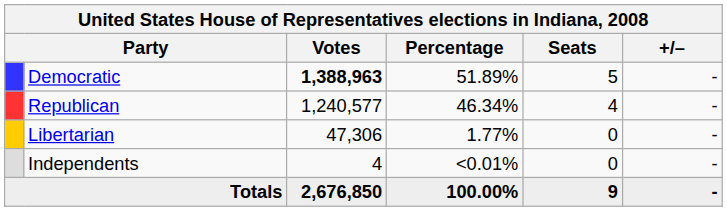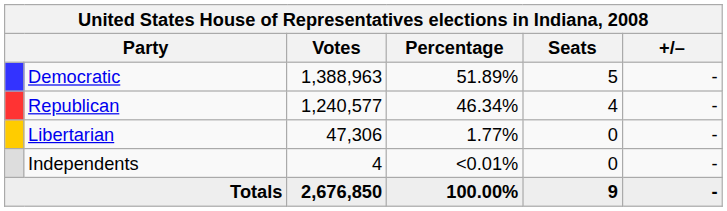(342, 77) bold -> (342, 77) normal
